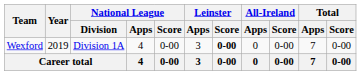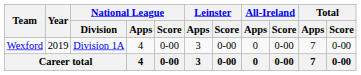(227, 45) bold -> (227, 45) normal
